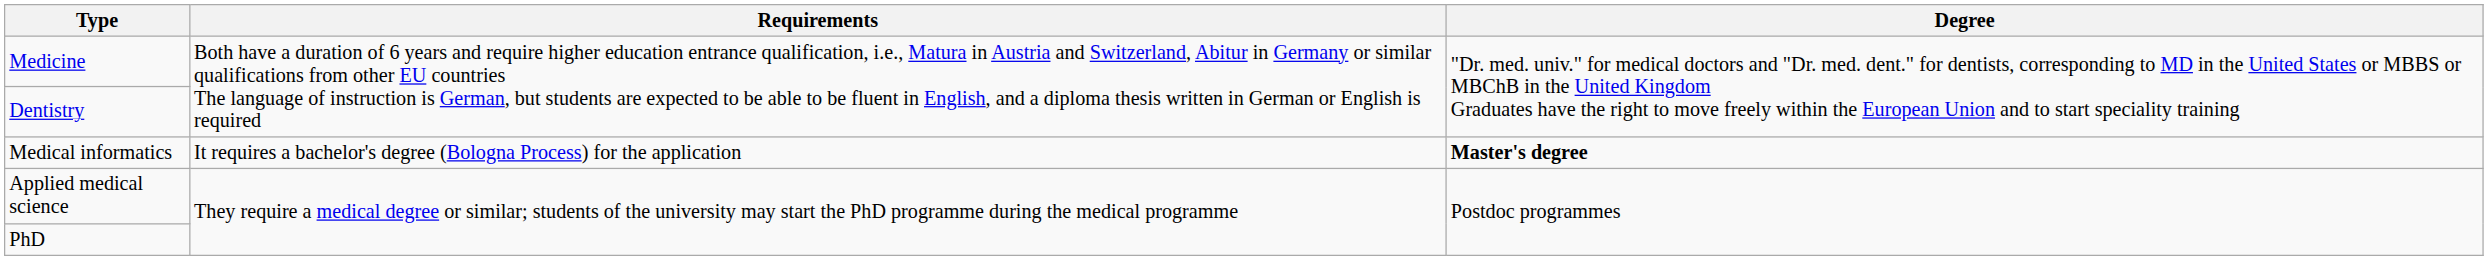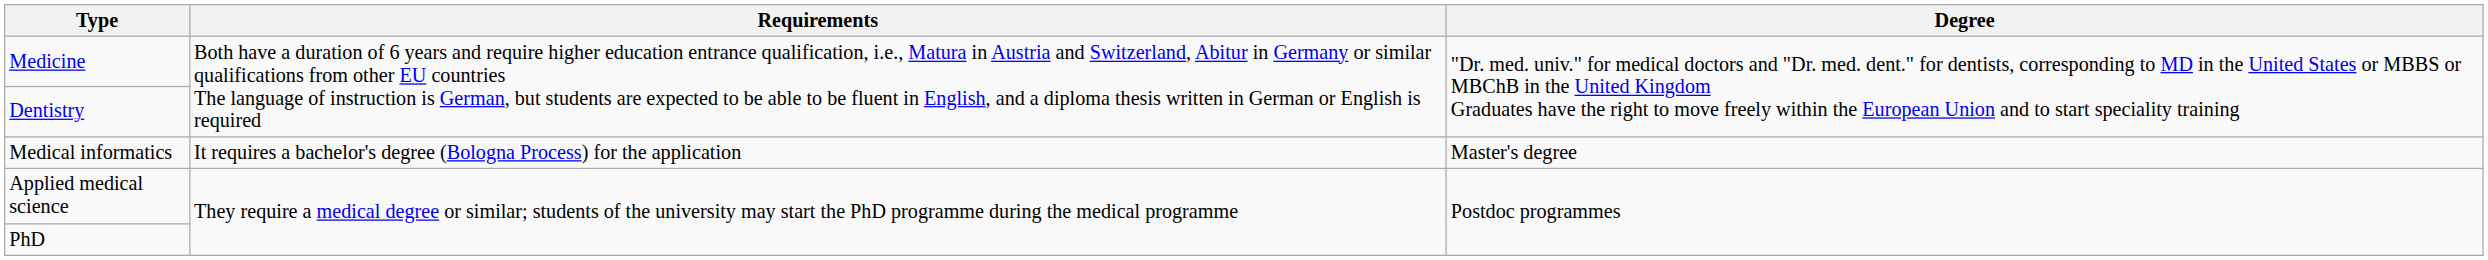(1519, 152) bold -> (1514, 152) normal
